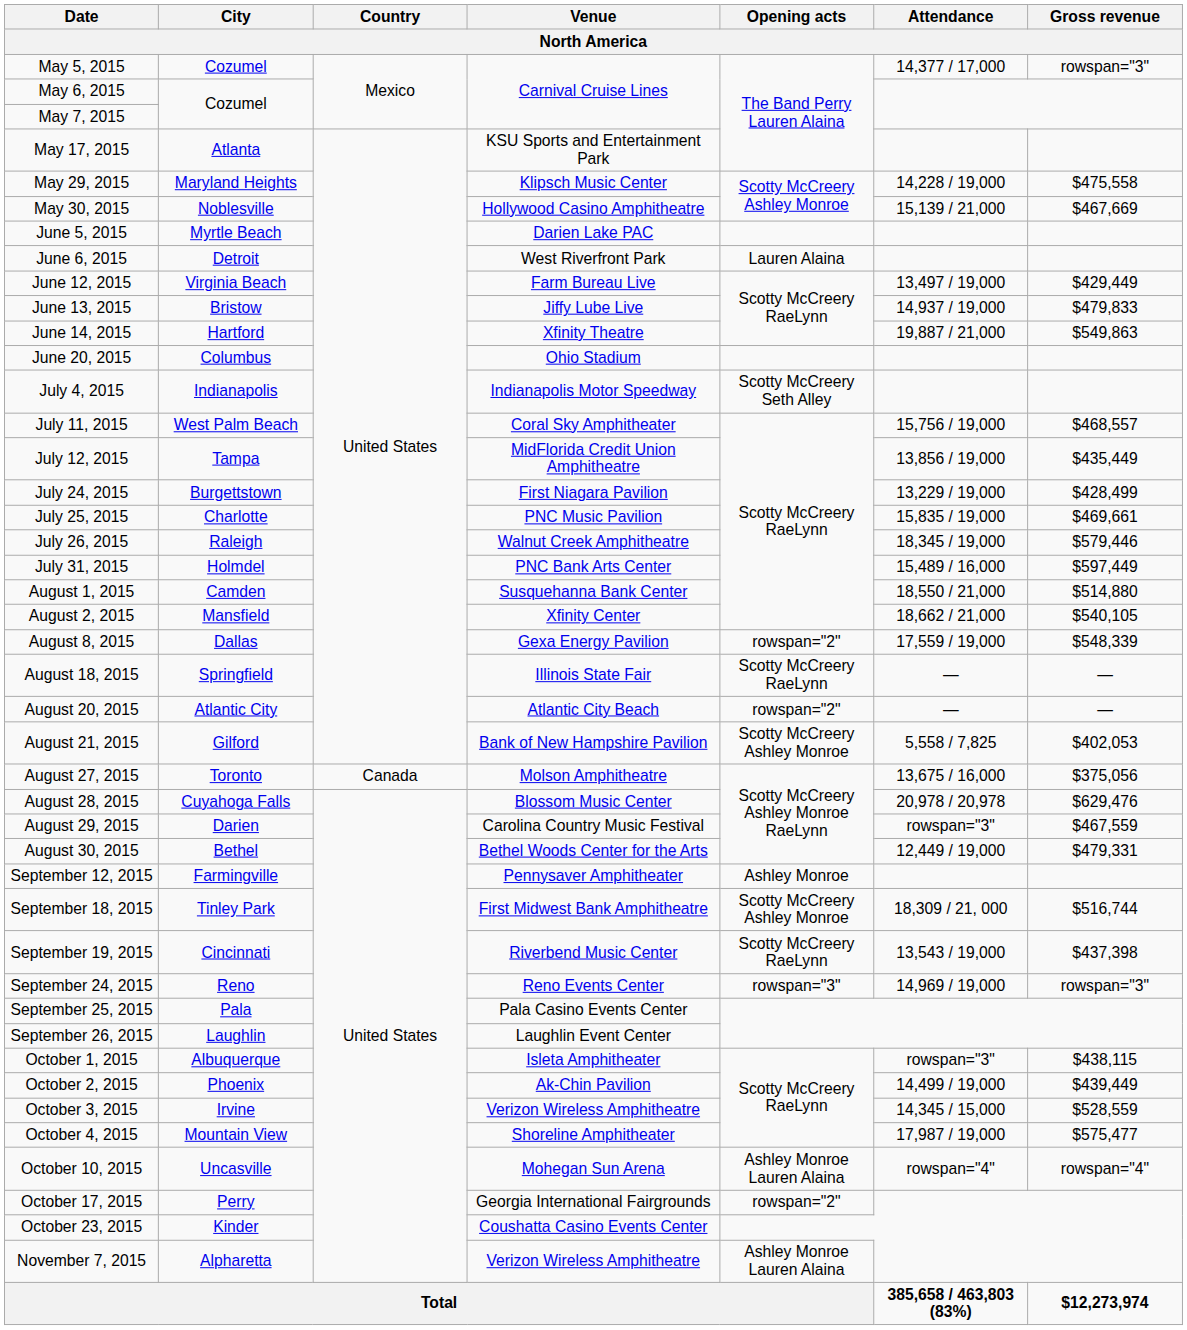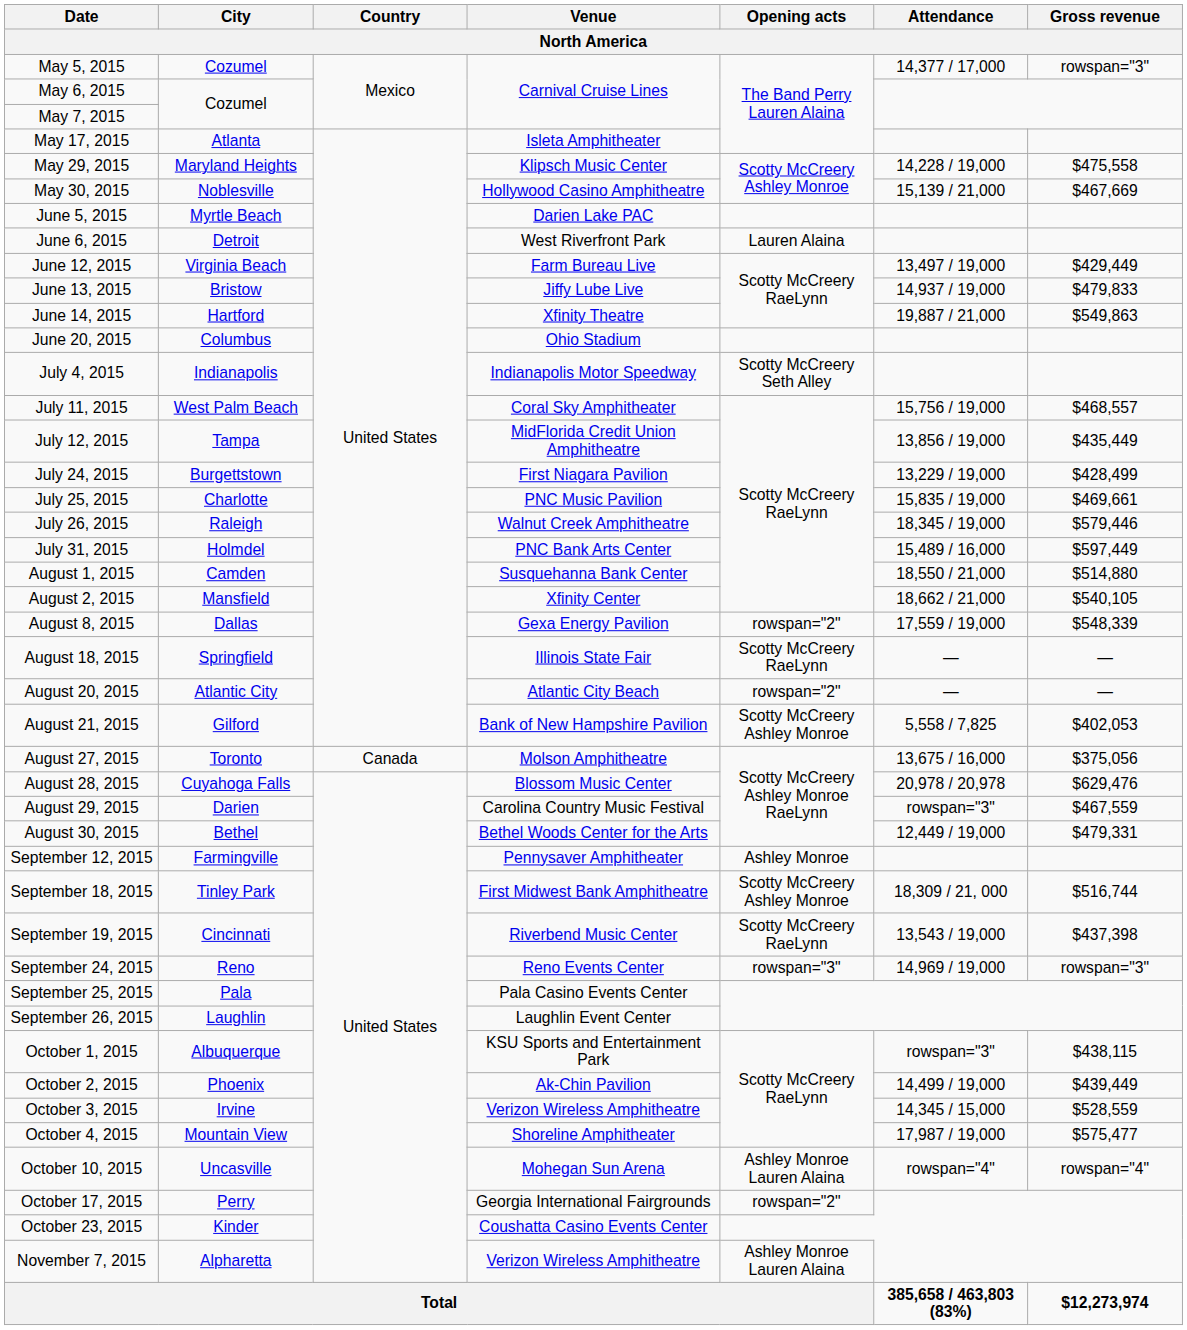(593, 150) KSU Sports and Entertainment Park -> (593, 141) Isleta Amphitheater
(593, 1060) Isleta Amphitheater -> (593, 1051) KSU Sports and Entertainment Park
